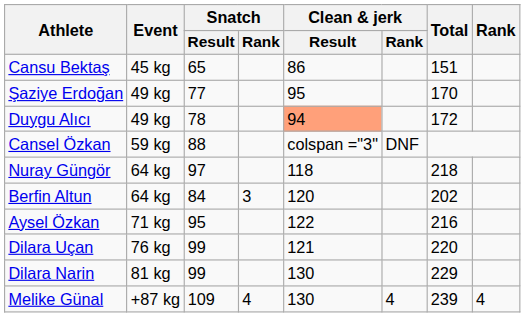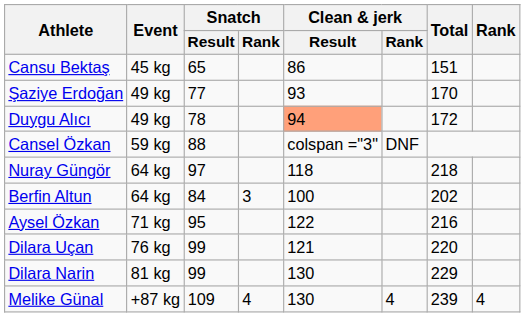(296, 93) 95 -> (296, 93) 93
(301, 196) 120 -> (301, 196) 100
